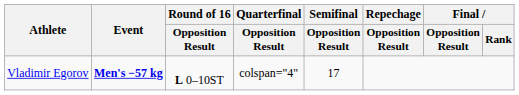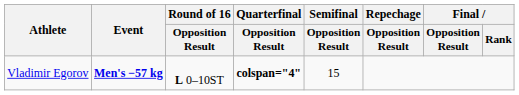(269, 73) normal -> (269, 73) bold
(334, 73) 17 -> (334, 73) 15
